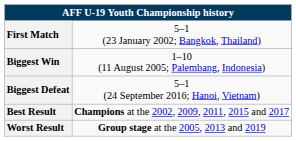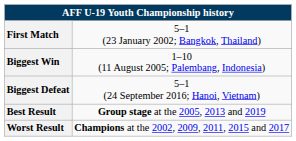(182, 112) Champions at the 2002, 2009, 2011, 2015 and 2017 -> (182, 112) Group stage at the 2005, 2013 and 2019
(182, 128) Group stage at the 2005, 2013 and 2019 -> (182, 128) Champions at the 2002, 2009, 2011, 2015 and 2017
